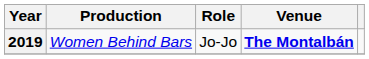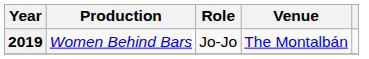(299, 41) bold -> (296, 41) normal
